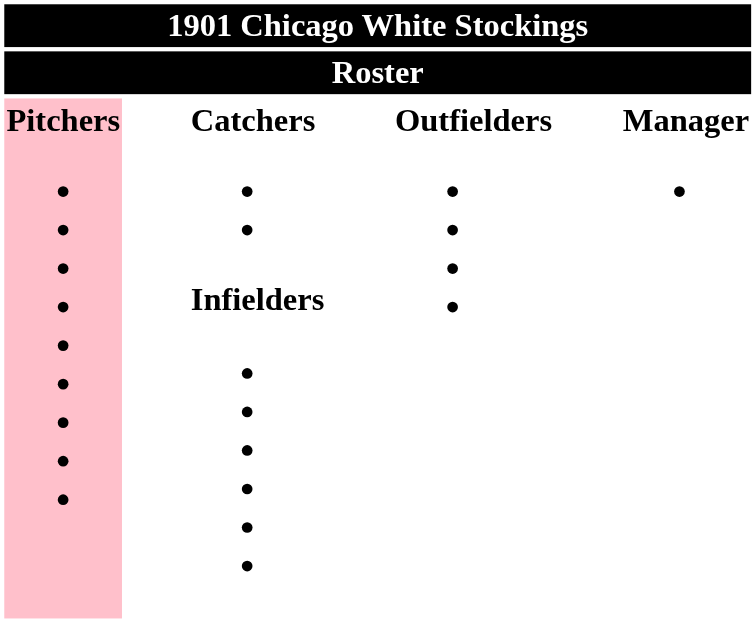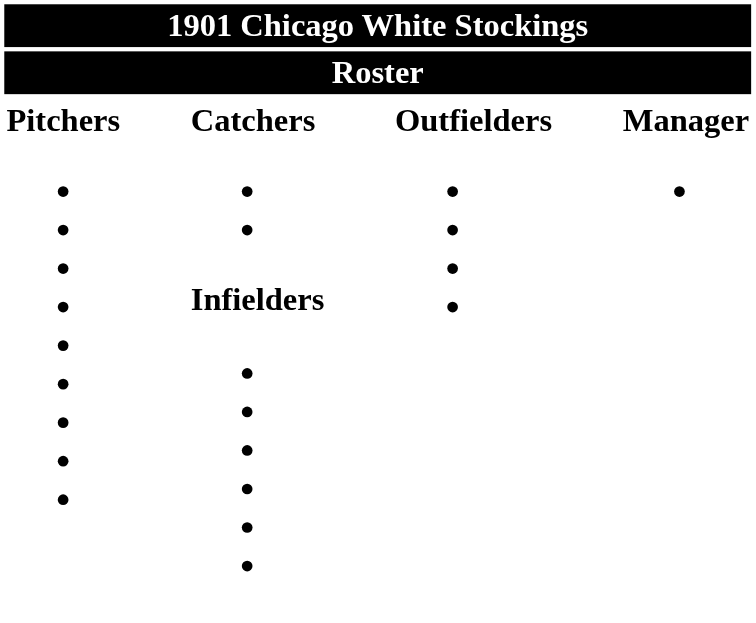(63, 309) pink background -> (63, 309) no background
